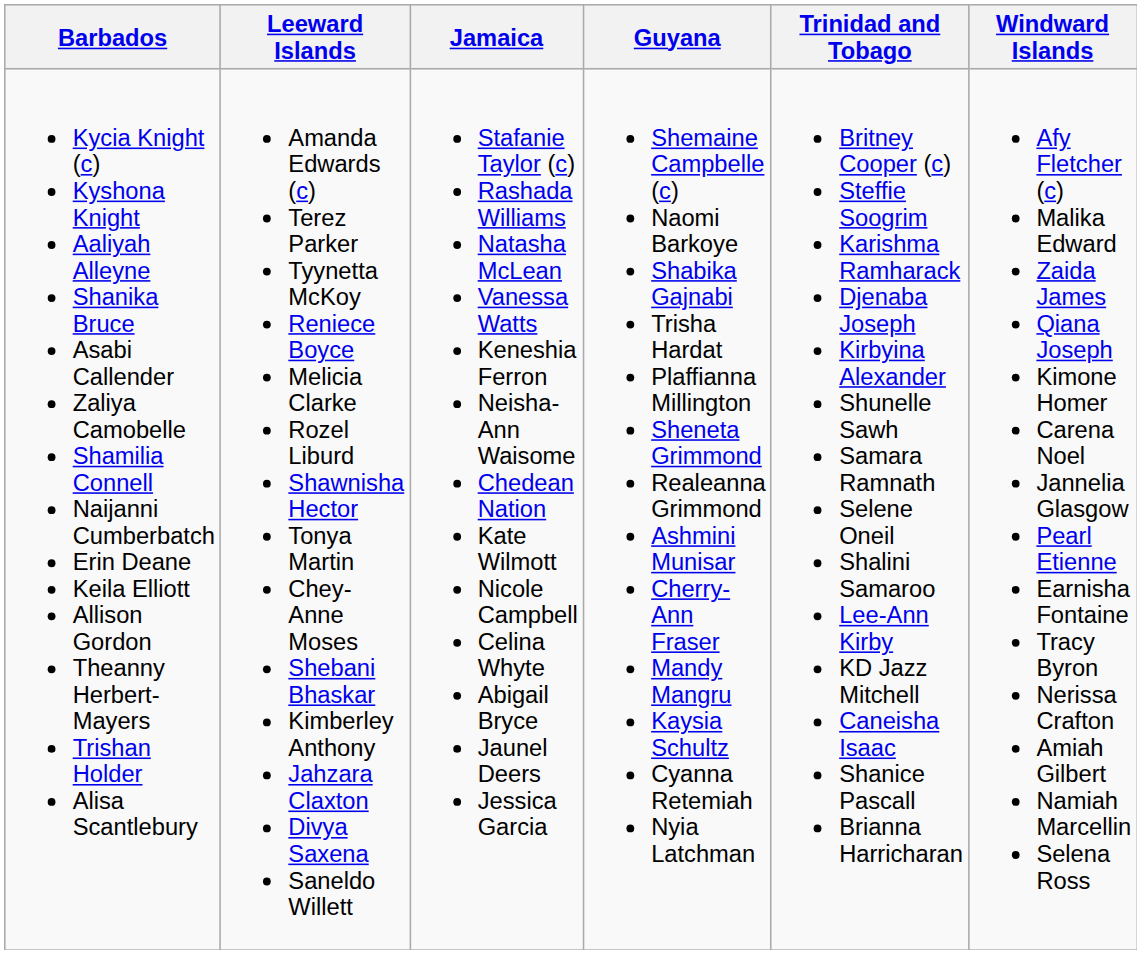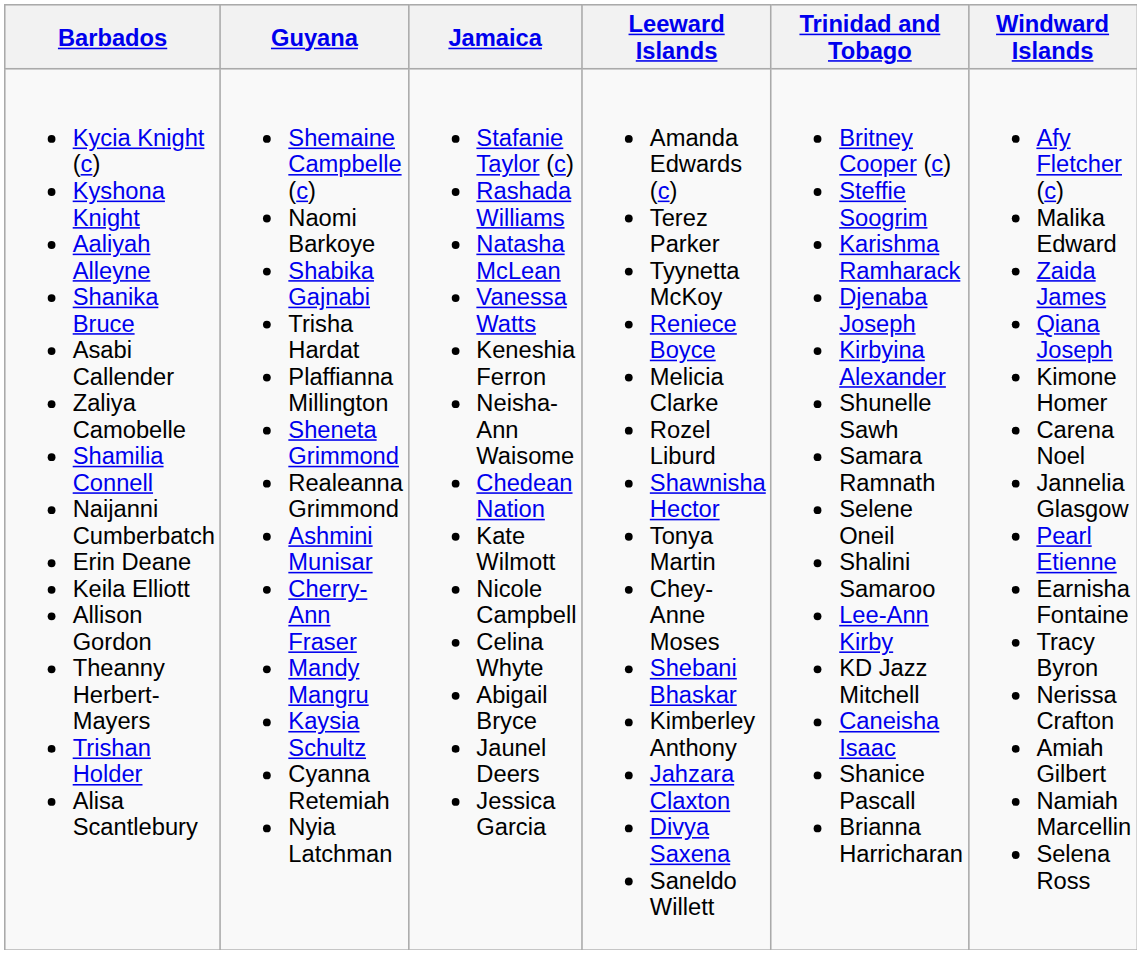columns swapped: (677, 37) <-> (315, 37)
